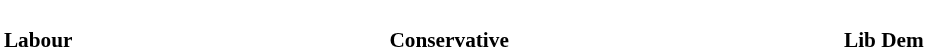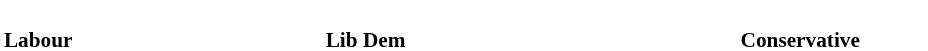columns swapped: (449, 10) <-> (884, 10)
